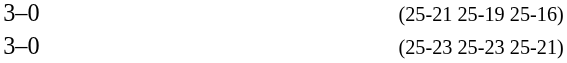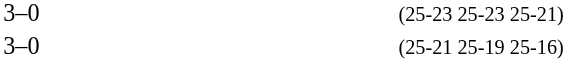rows swapped: (481, 14) <-> (481, 48)
